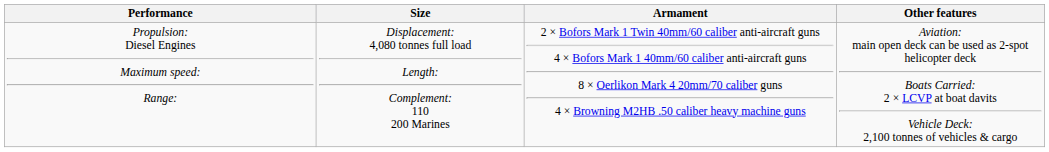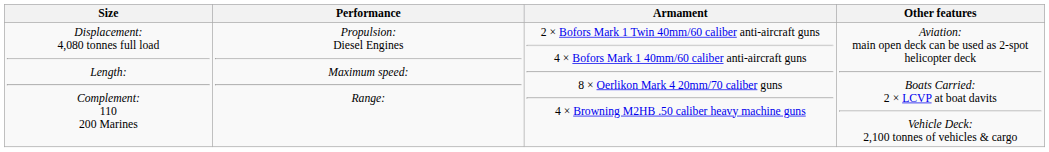columns swapped: (420, 13) <-> (160, 13)
